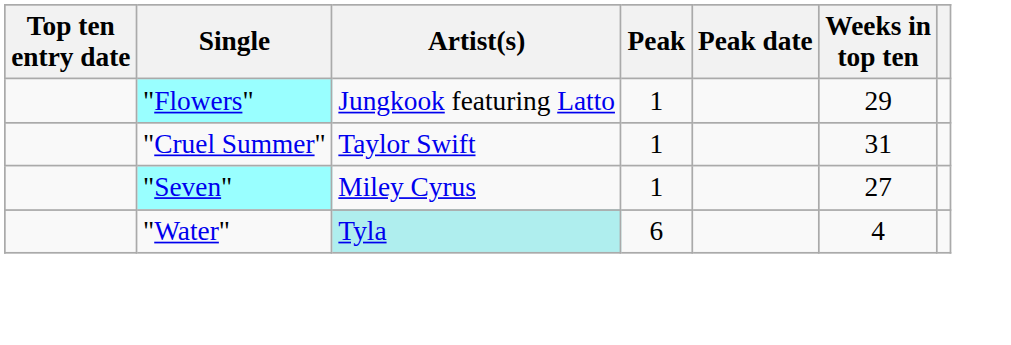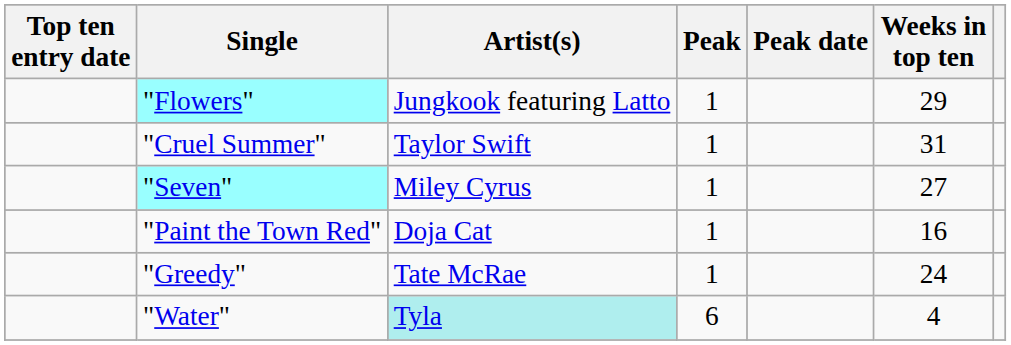+ row: (262, 230)
+ row: (195, 273)
